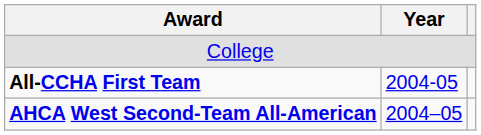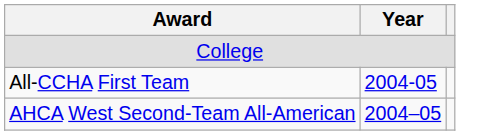(105, 82) bold -> (99, 82) normal
(193, 113) bold -> (182, 113) normal
